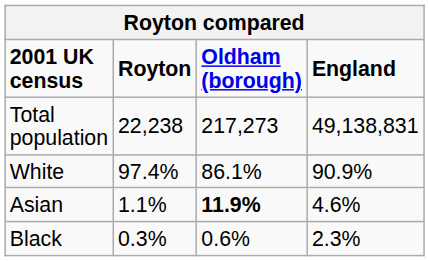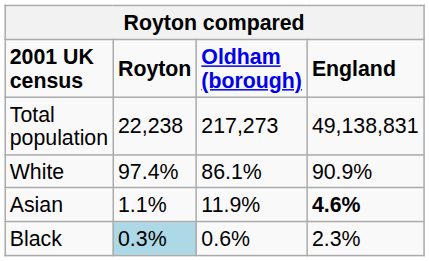(231, 205) bold -> (231, 205) normal
(336, 205) normal -> (336, 205) bold
(142, 239) no background -> (142, 239) lightblue background
